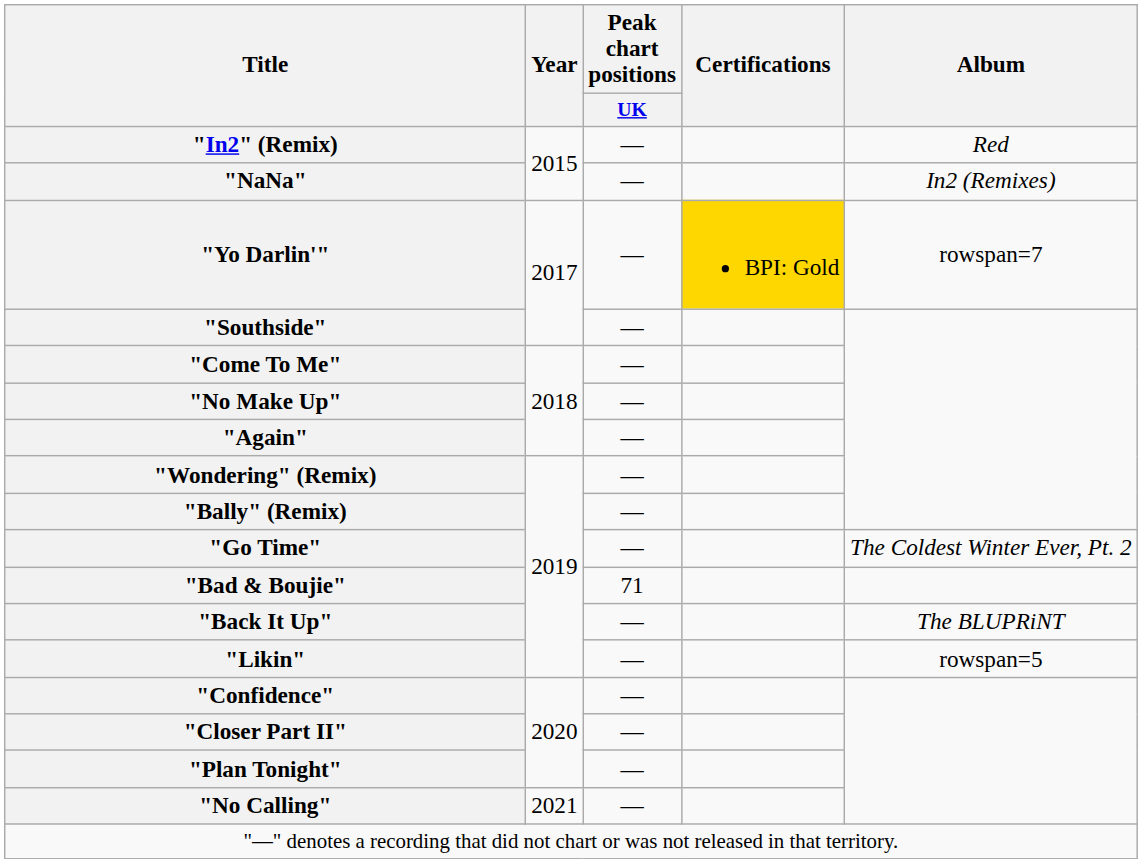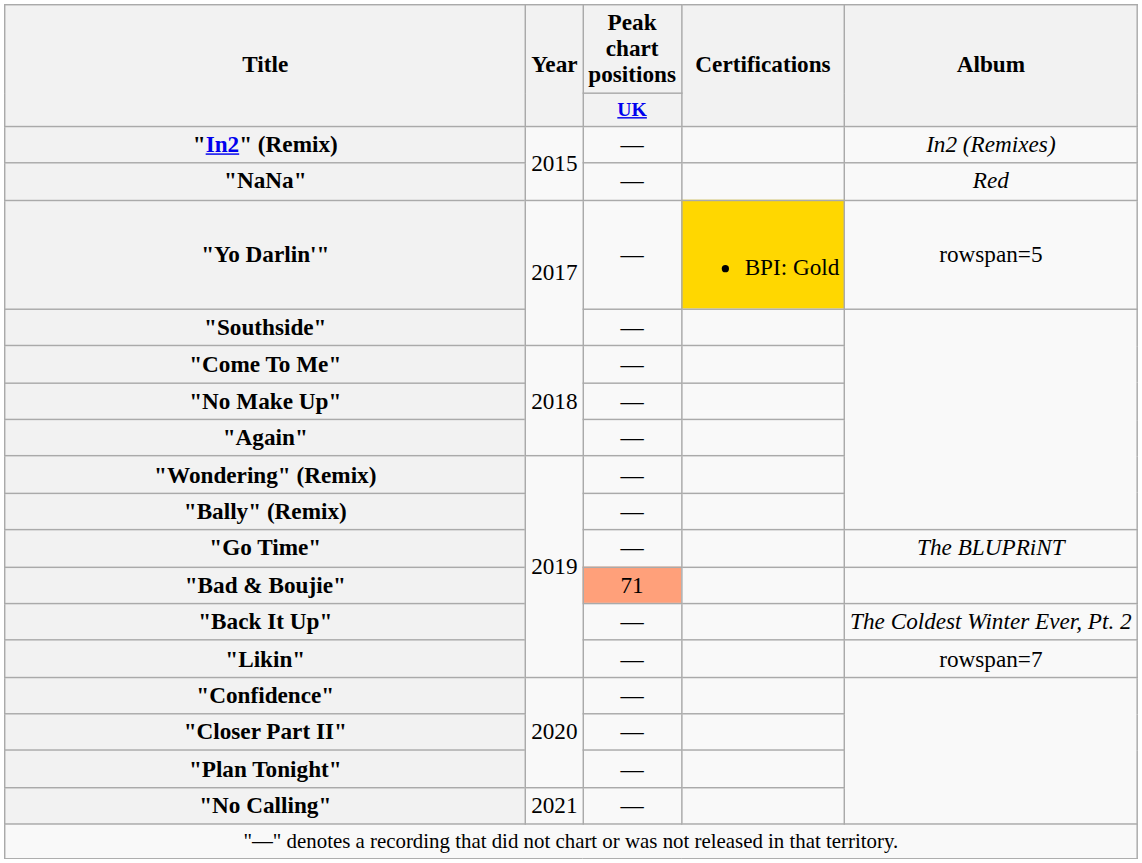(991, 144) Red -> (991, 144) In2 (Remixes)
(991, 181) In2 (Remixes) -> (991, 181) Red
(991, 254) rowspan=7 -> (991, 254) rowspan=5
(991, 548) The Coldest Winter Ever, Pt. 2 -> (991, 548) The BLUPRiNT
(632, 584) no background -> (632, 584) lightsalmon background
(991, 621) The BLUPRiNT -> (991, 621) The Coldest Winter Ever, Pt. 2
(991, 658) rowspan=5 -> (991, 658) rowspan=7
